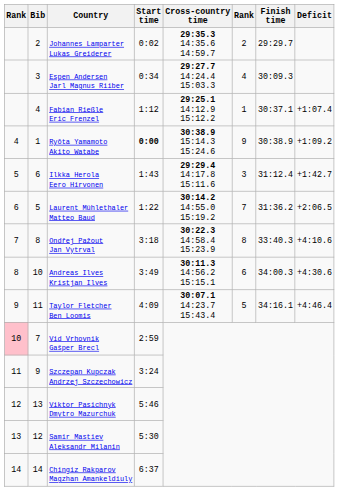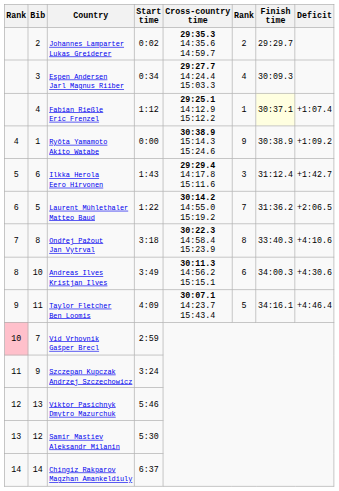(276, 109) no background -> (276, 109) lightyellow background
(149, 142) bold -> (149, 142) normal
